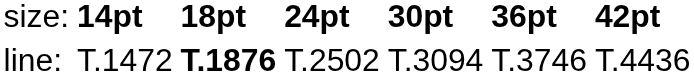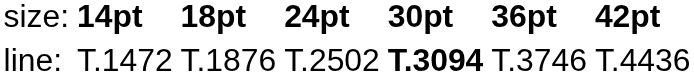(228, 60) bold -> (228, 60) normal
(436, 60) normal -> (436, 60) bold
